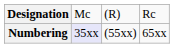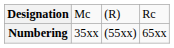(86, 33) lavender background -> (86, 33) no background
